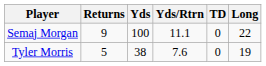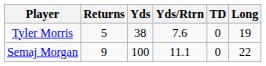rows swapped: (43, 33) <-> (43, 52)
